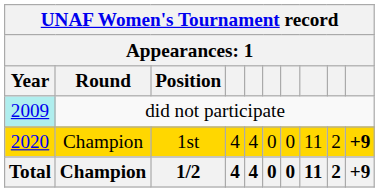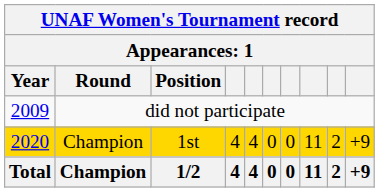(30, 111) paleturquoise background -> (30, 111) no background
(360, 141) bold -> (360, 141) normal
